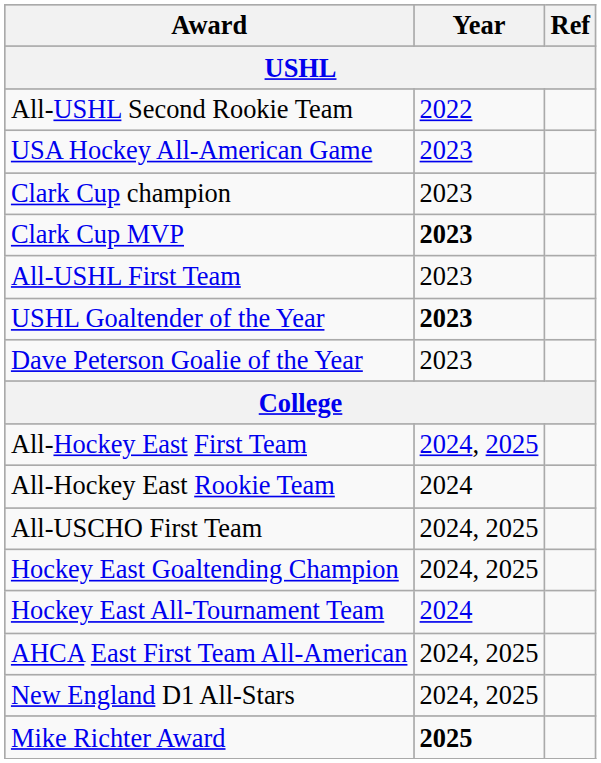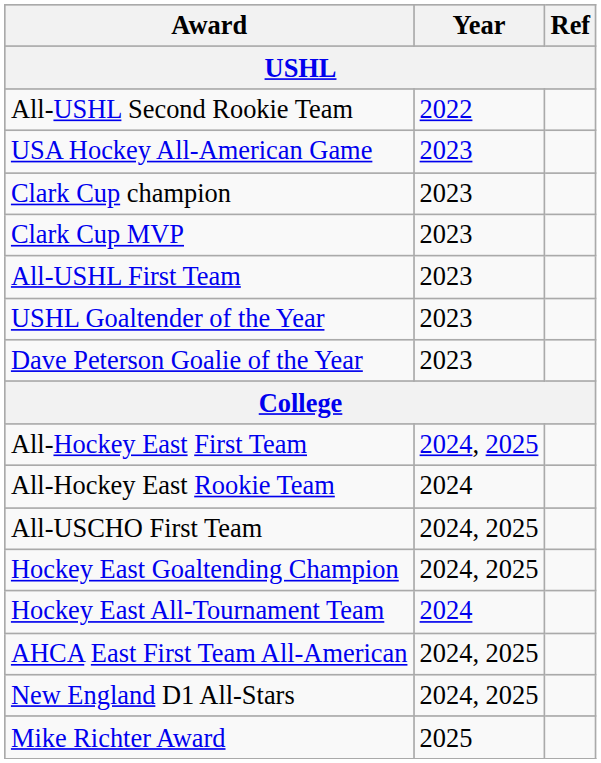(446, 234) bold -> (446, 234) normal
(446, 318) bold -> (446, 318) normal
(446, 737) bold -> (446, 737) normal
